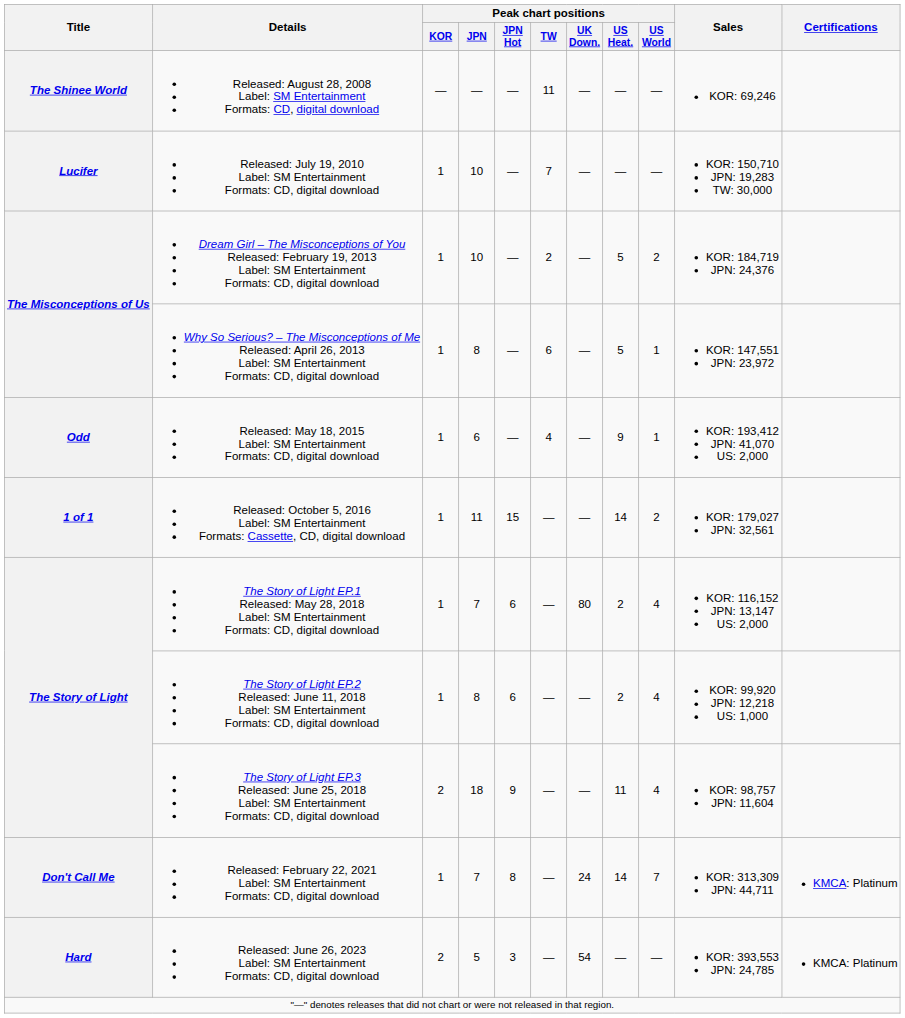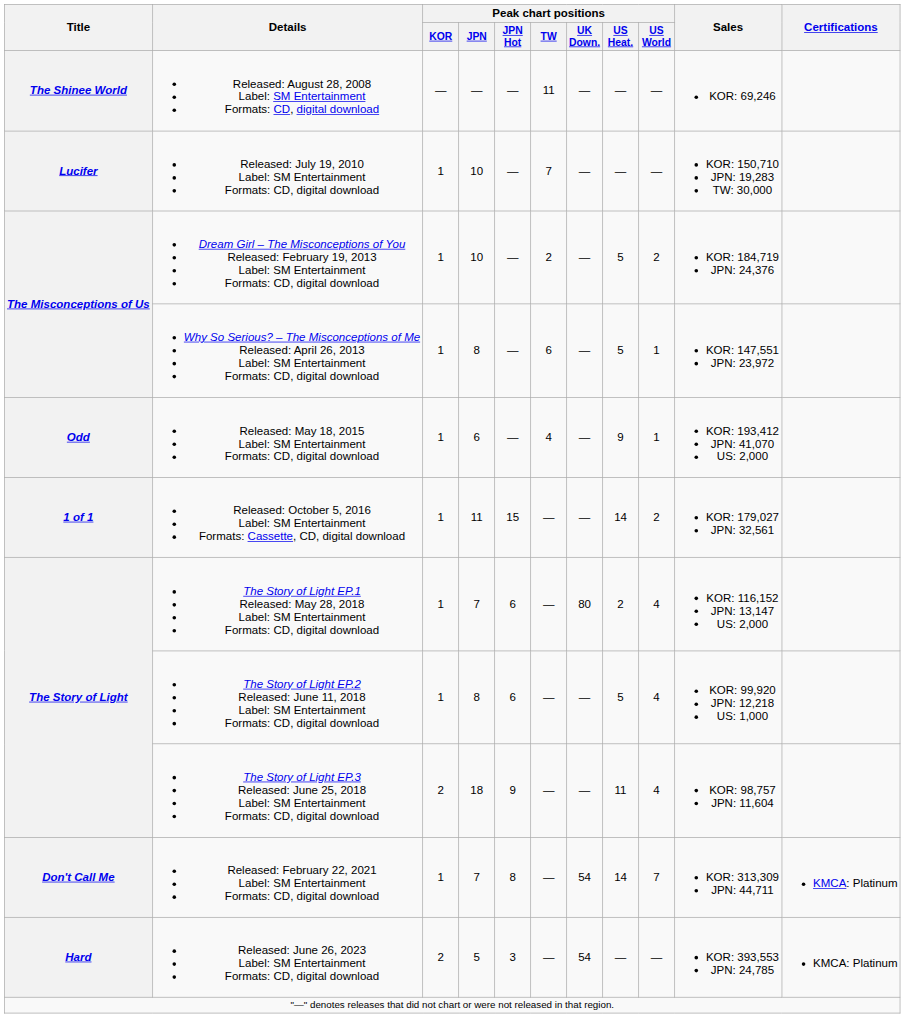(621, 697) 2 -> (621, 697) 5
(585, 877) 24 -> (585, 877) 54
